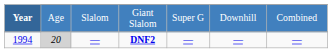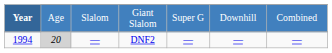(143, 40) bold -> (143, 40) normal
